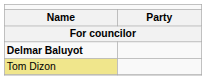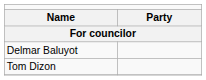(45, 51) bold -> (42, 51) normal
(31, 67) khaki background -> (31, 67) no background
